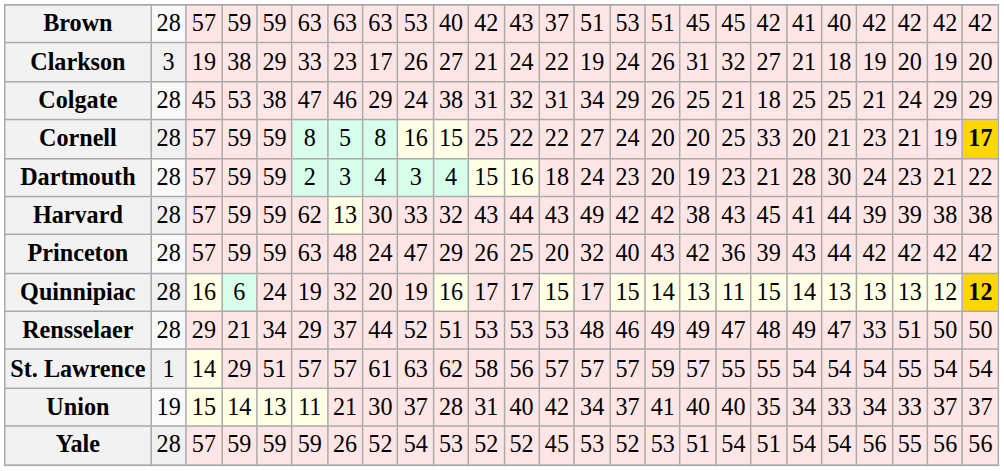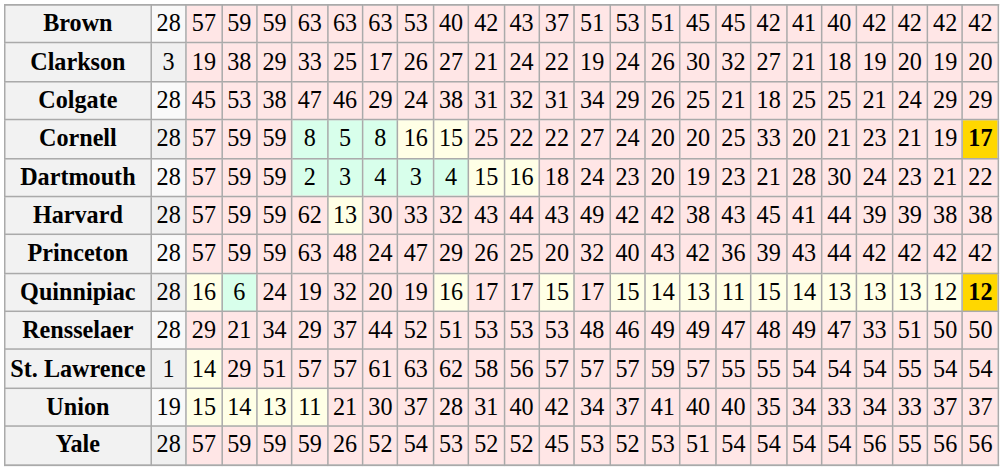(345, 61) 23 -> (345, 61) 25
(698, 61) 31 -> (698, 61) 30
(769, 445) 51 -> (769, 445) 54
